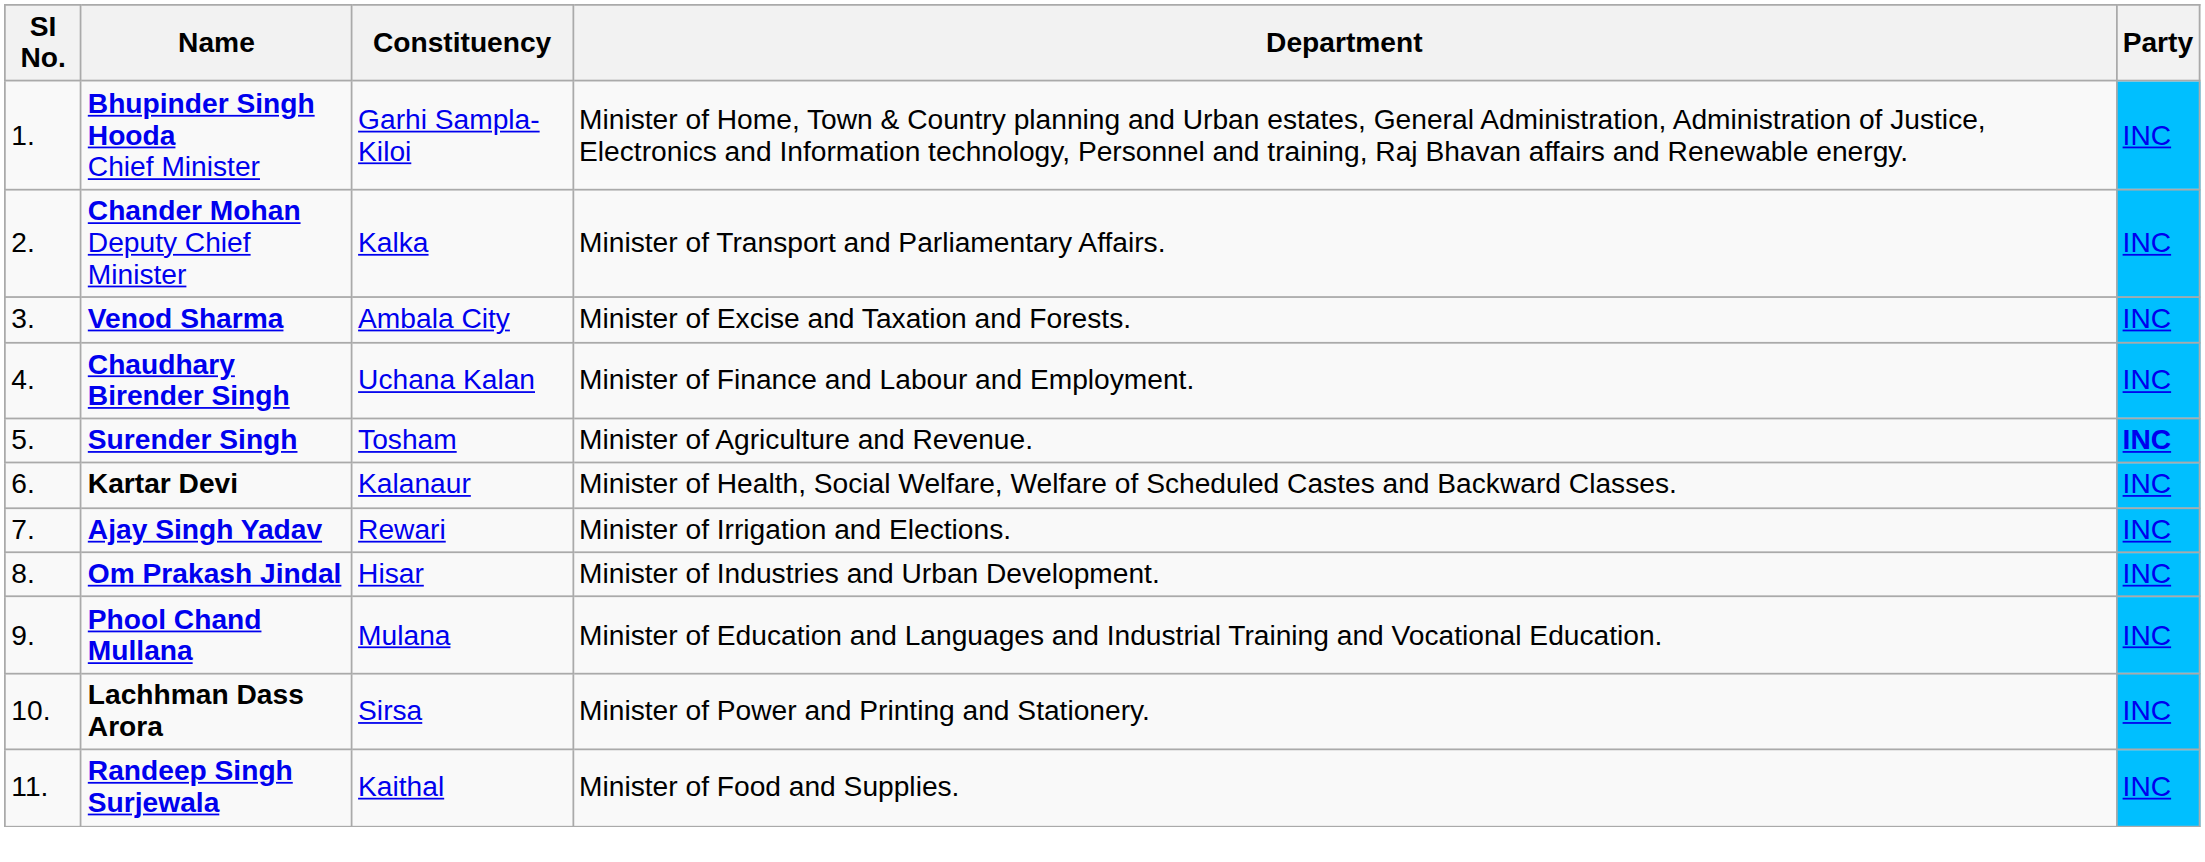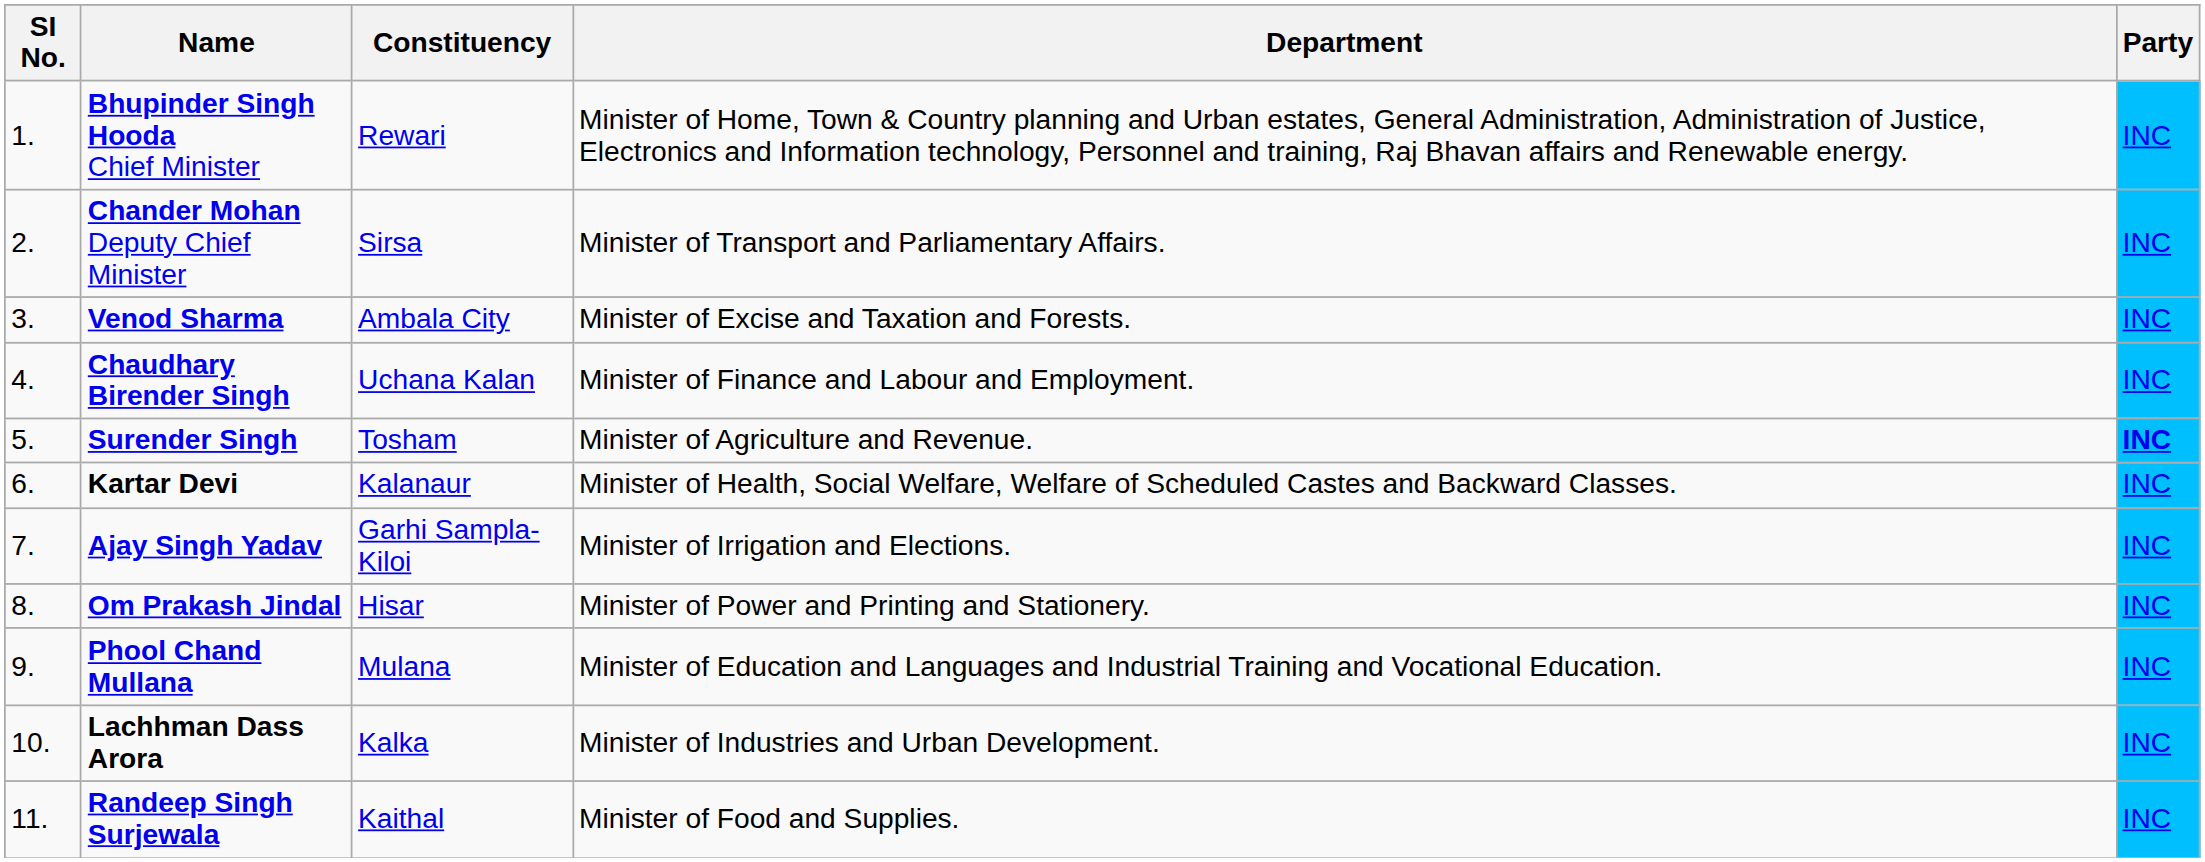(449, 134) Garhi Sampla-Kiloi -> (402, 134) Rewari
(393, 242) Kalka -> (390, 242) Sirsa
(402, 529) Rewari -> (449, 545) Garhi Sampla-Kiloi
(869, 574) Minister of Industries and Urban Development. -> (864, 605) Minister of Power and Printing and Stationery.
(390, 711) Sirsa -> (393, 742) Kalka
(864, 711) Minister of Power and Printing and Stationery. -> (869, 742) Minister of Industries and Urban Development.
